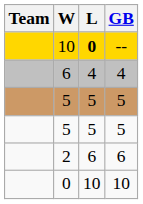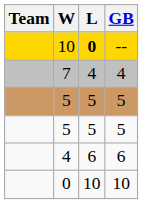(66, 73) 6 -> (66, 73) 7
(66, 156) 2 -> (66, 156) 4
